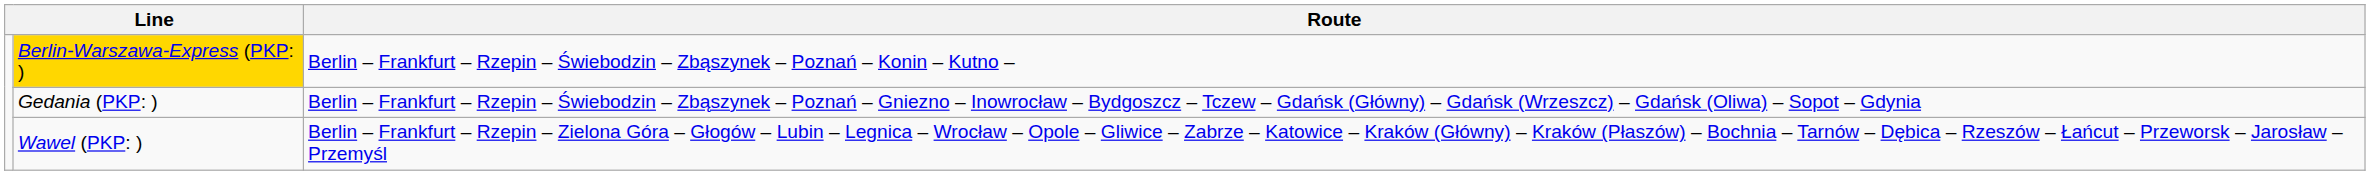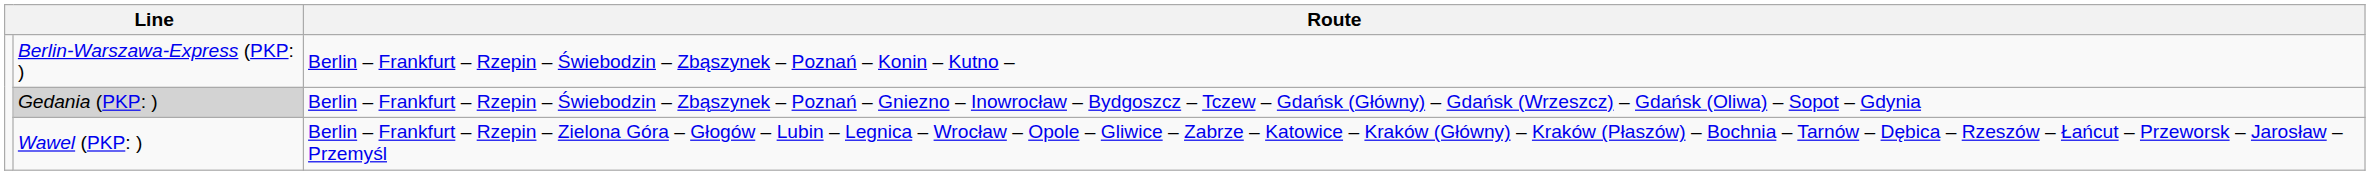(156, 60) gold background -> (156, 60) no background
(88, 102) no background -> (88, 102) lightgrey background
